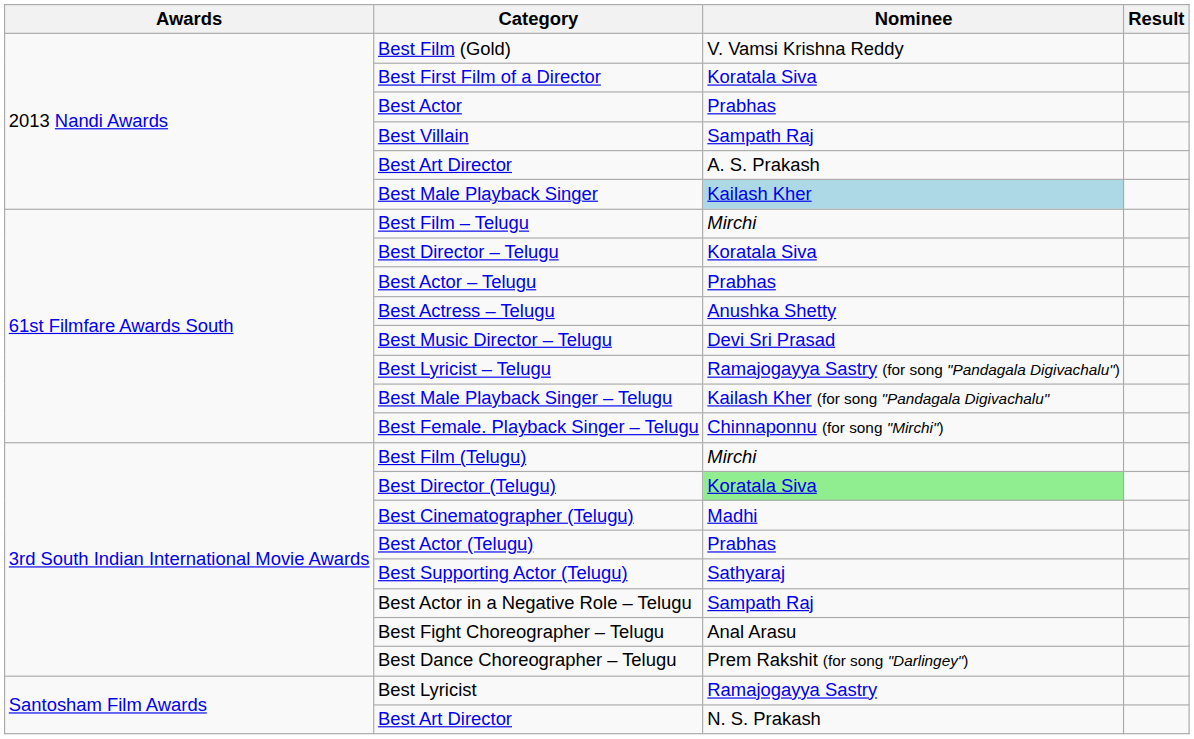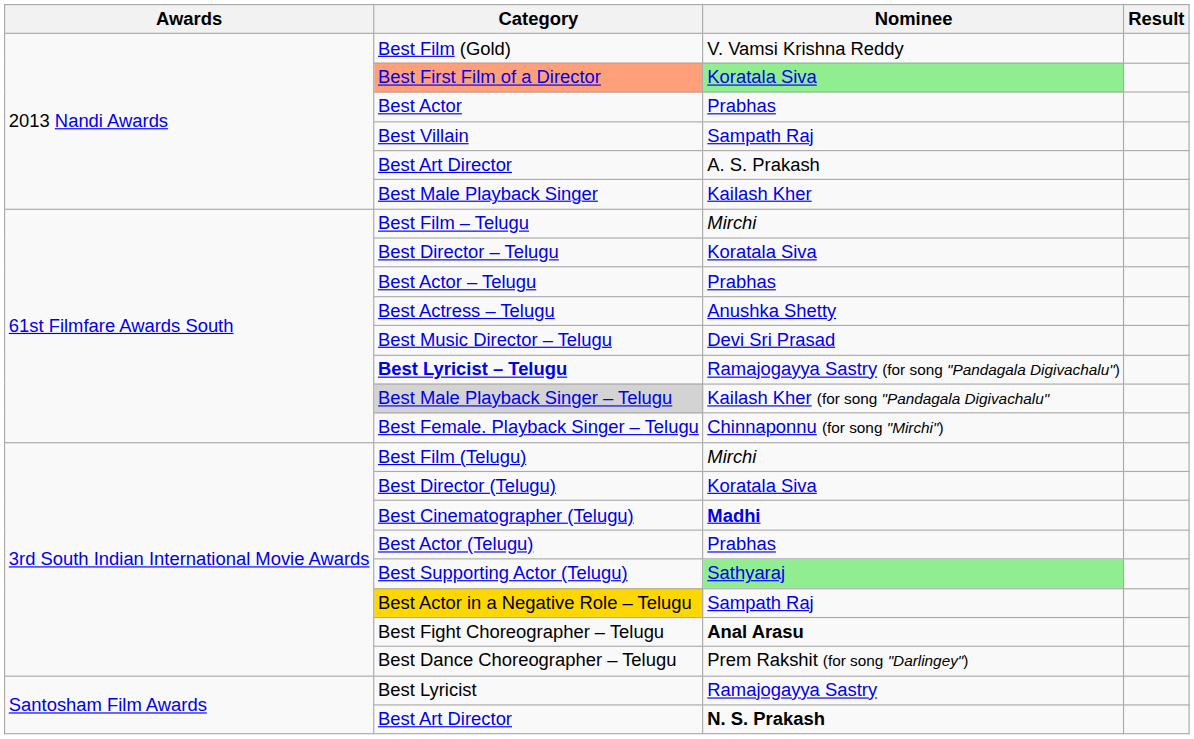(489, 77) no background -> (489, 77) lightsalmon background
(762, 77) no background -> (762, 77) lightgreen background
(759, 194) lightblue background -> (759, 194) no background
(464, 369) normal -> (473, 369) bold
(525, 398) no background -> (525, 398) lightgrey background
(762, 485) lightgreen background -> (762, 485) no background
(732, 515) normal -> (734, 515) bold
(746, 573) no background -> (746, 573) lightgreen background
(535, 602) no background -> (535, 602) gold background
(752, 631) normal -> (756, 631) bold
(764, 719) normal -> (766, 719) bold
